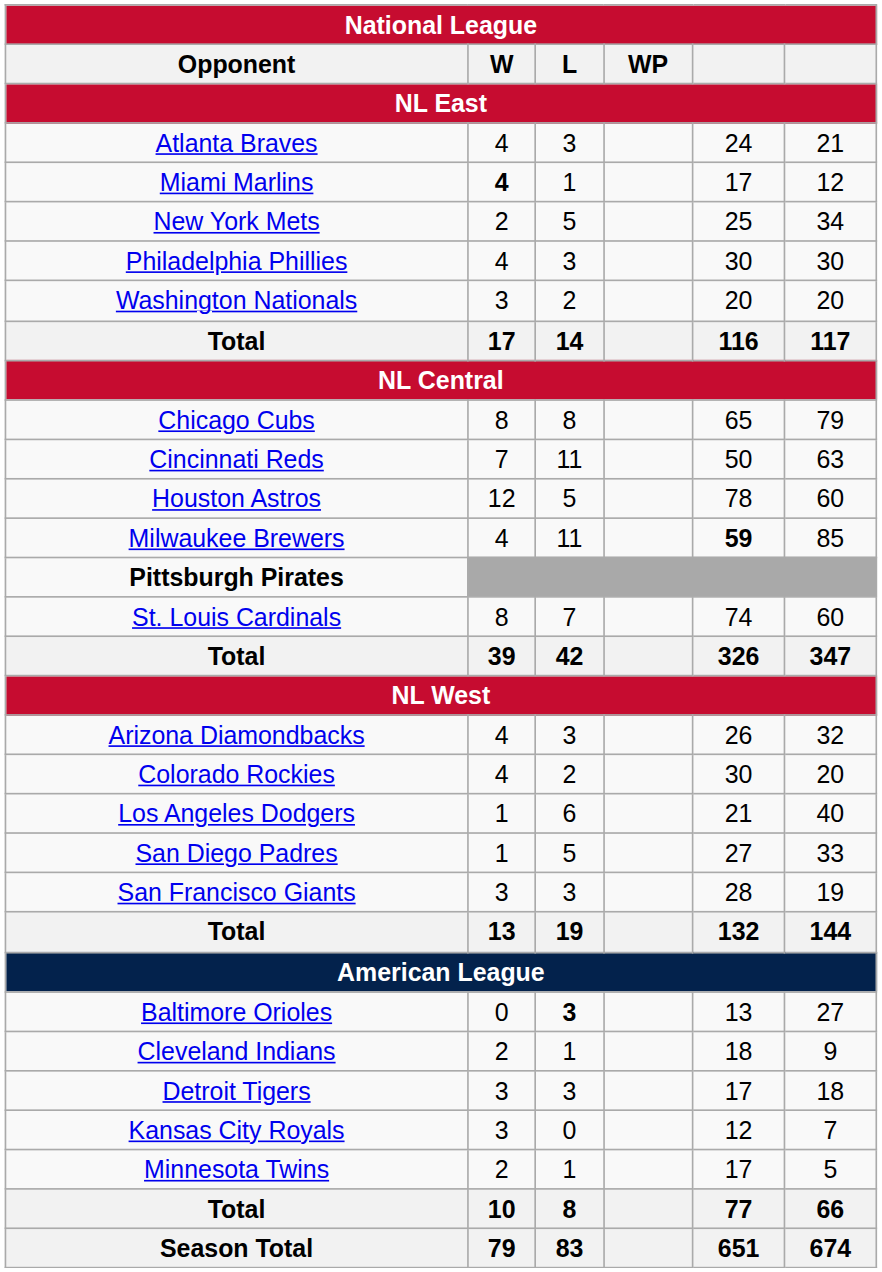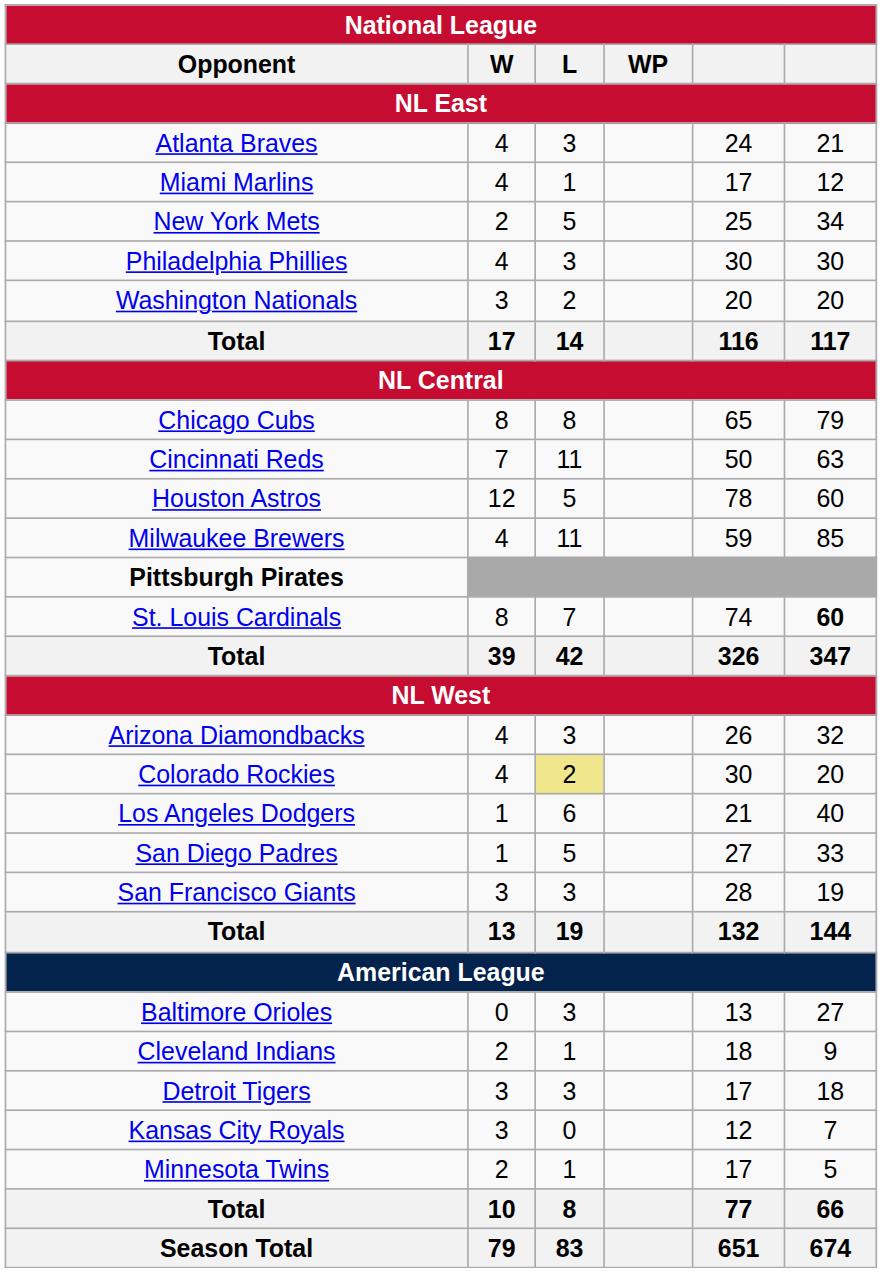(502, 182) bold -> (502, 182) normal
(739, 538) bold -> (739, 538) normal
(830, 616) normal -> (830, 616) bold
(569, 774) no background -> (569, 774) khaki background
(569, 1011) bold -> (569, 1011) normal
